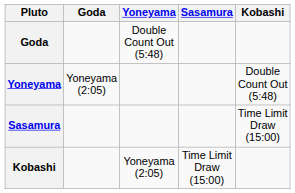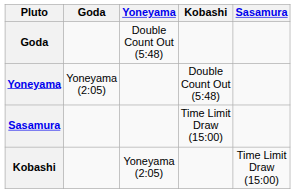columns swapped: (207, 13) <-> (263, 13)
